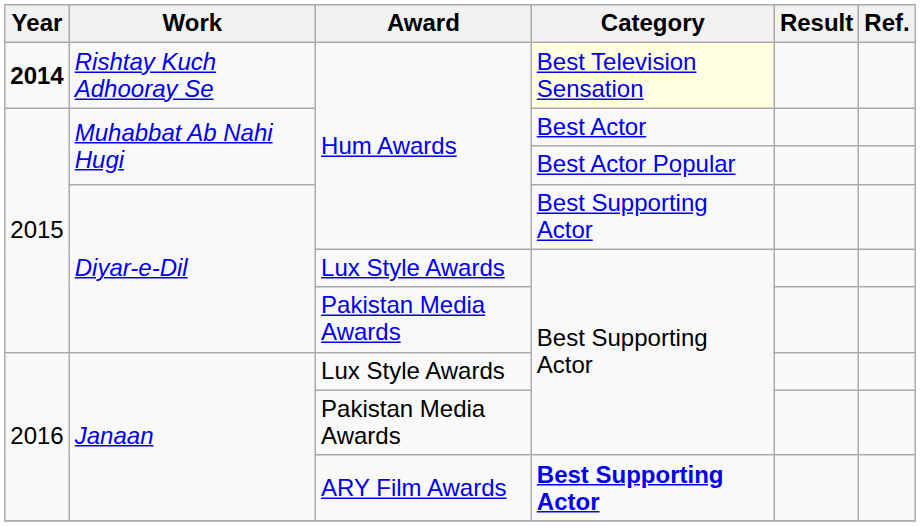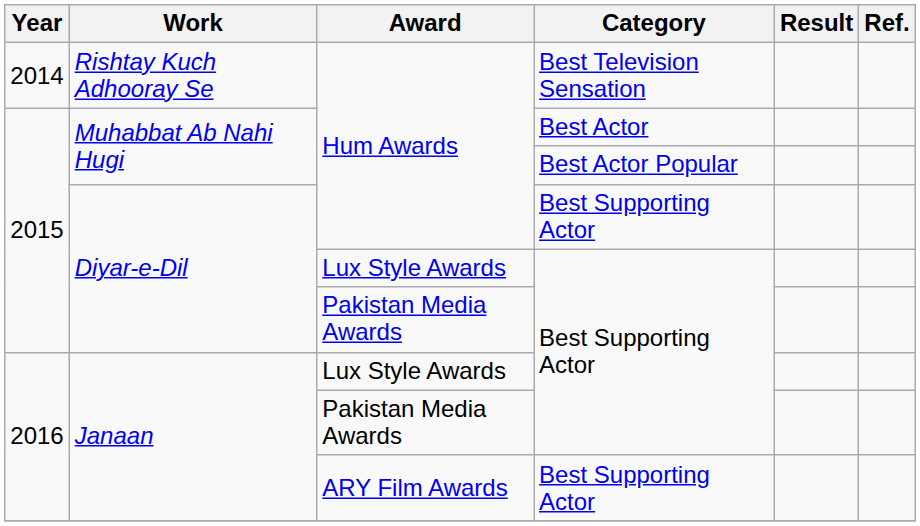(37, 75) bold -> (37, 75) normal
(617, 75) lightyellow background -> (619, 75) no background
(630, 487) bold -> (624, 487) normal
